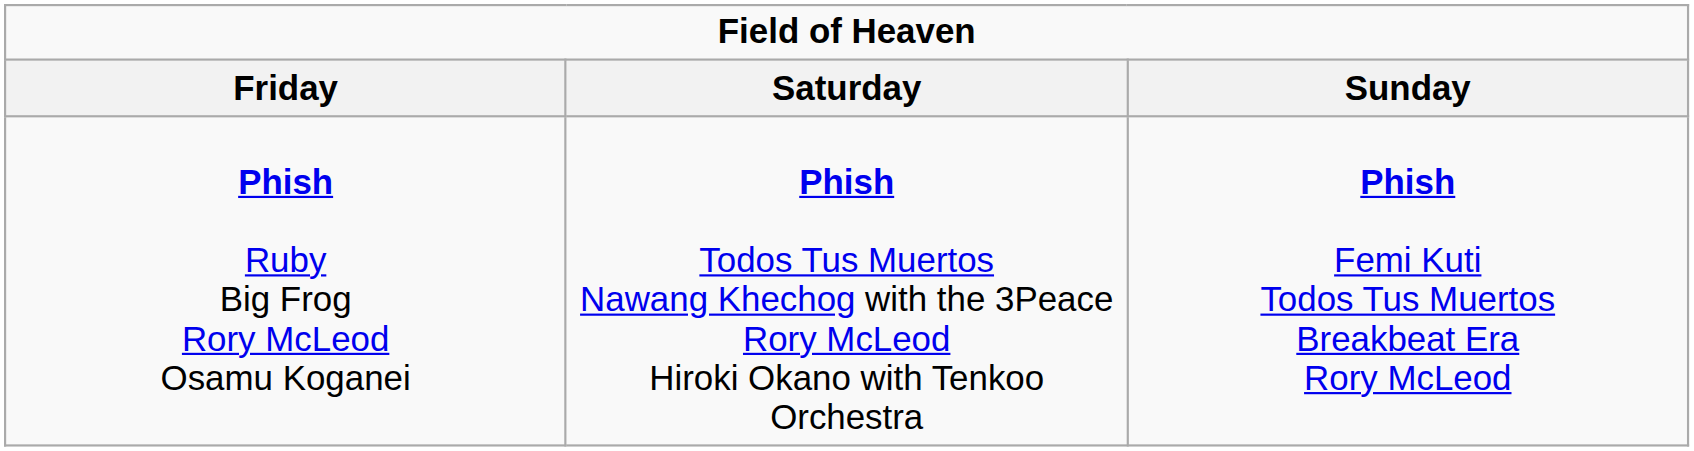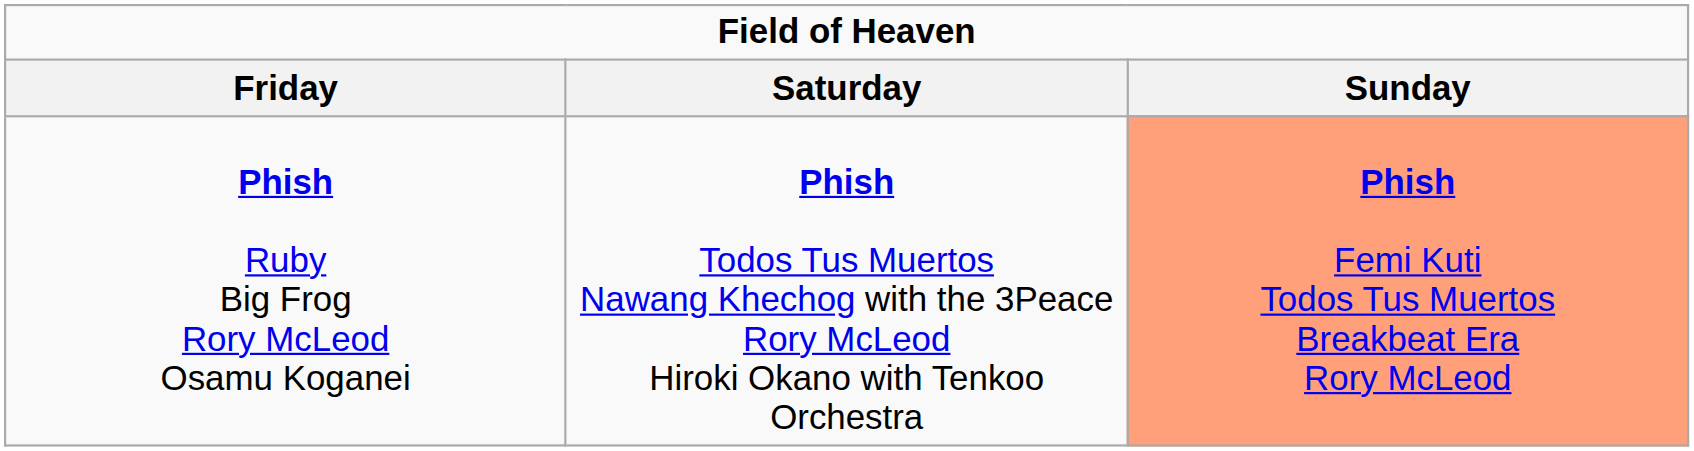(1408, 280) no background -> (1408, 280) lightsalmon background
